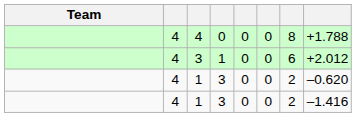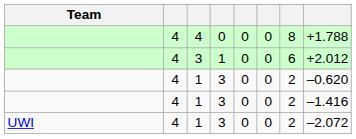+ row: (21, 123)
